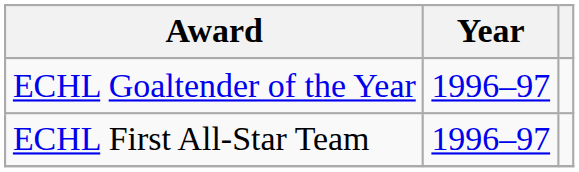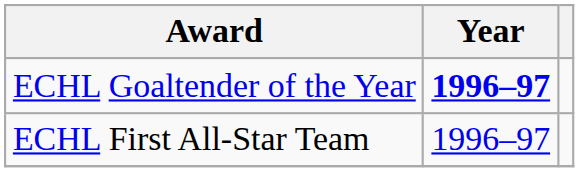(491, 85) normal -> (491, 85) bold
